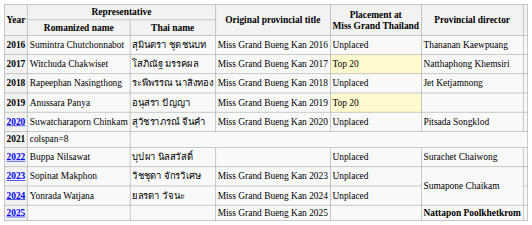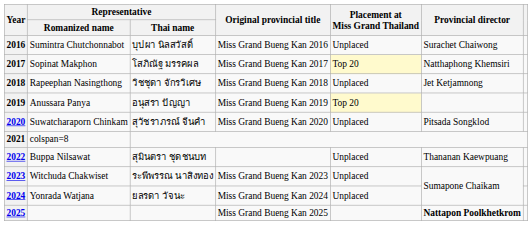(169, 45) สุมินตรา ชุดชนบท -> (162, 45) บุปผา นิลสวัสดิ์
(466, 45) Thananan Kaewpuang -> (460, 45) Surachet Chaiwong
(69, 64) Witchuda Chakwiset -> (63, 64) Sopinat Makphon
(173, 83) ระพีพรรณ นาสิงทอง -> (167, 83) วิชชุดา จักรวิเศษ
(162, 157) บุปผา นิลสวัสดิ์ -> (169, 157) สุมินตรา ชุดชนบท
(460, 157) Surachet Chaiwong -> (466, 157) Thananan Kaewpuang
(63, 176) Sopinat Makphon -> (69, 176) Witchuda Chakwiset
(167, 176) วิชชุดา จักรวิเศษ -> (173, 176) ระพีพรรณ นาสิงทอง
